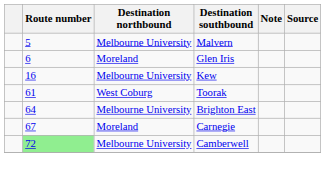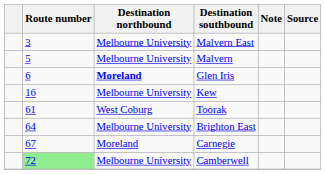+ row: (225, 42)
(117, 59) normal -> (119, 76) bold
